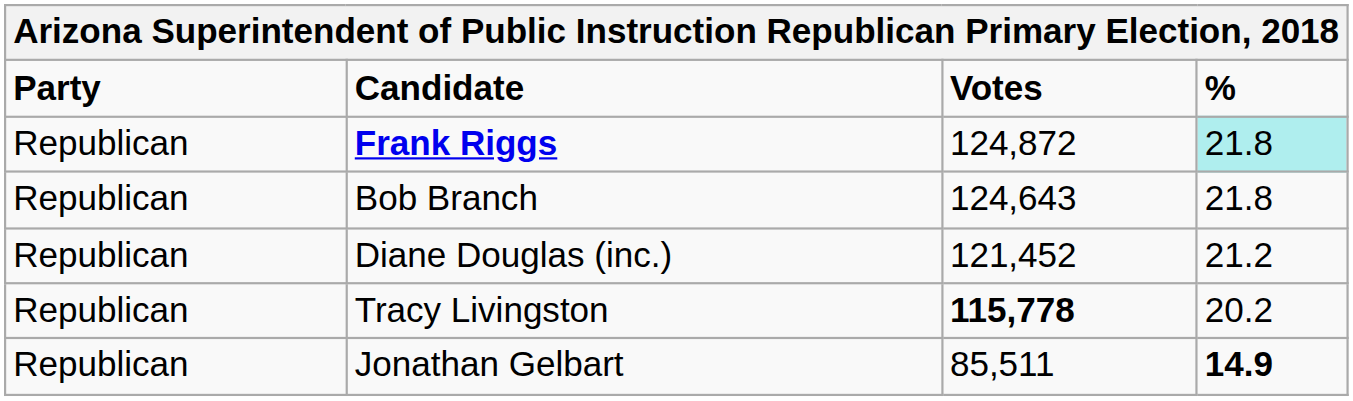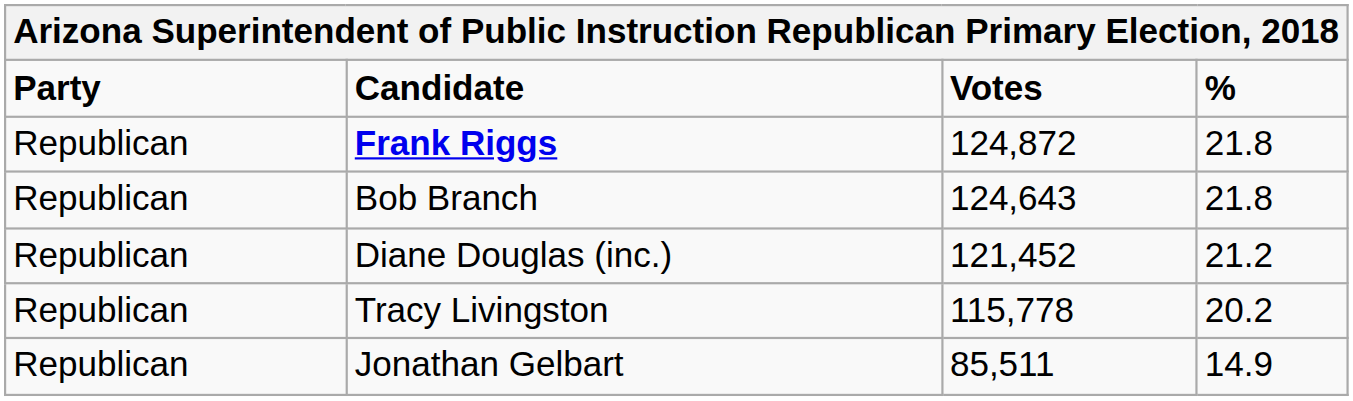(1239, 143) paleturquoise background -> (1239, 143) no background
(1012, 310) bold -> (1012, 310) normal
(1239, 365) bold -> (1239, 365) normal
